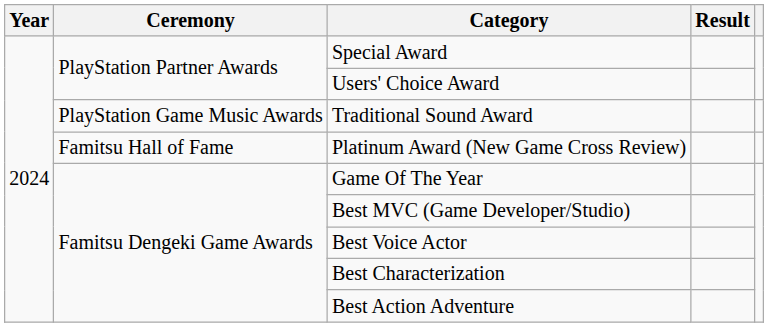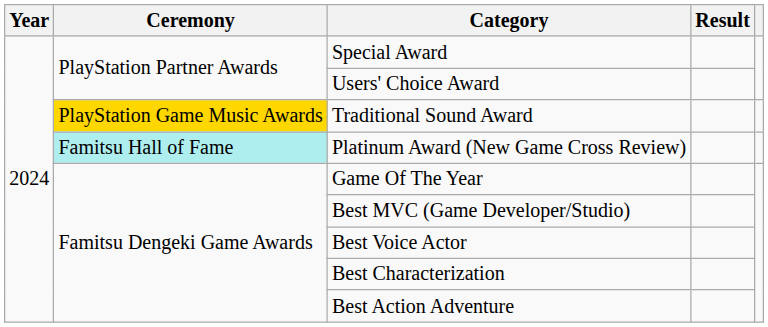(191, 115) no background -> (191, 115) gold background
(146, 147) no background -> (146, 147) paleturquoise background
